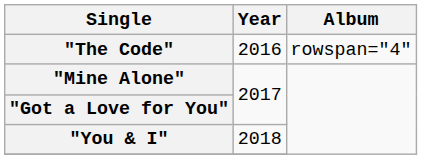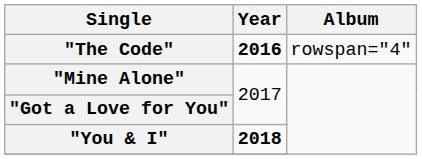(260, 50) normal -> (260, 50) bold
(260, 139) normal -> (260, 139) bold
